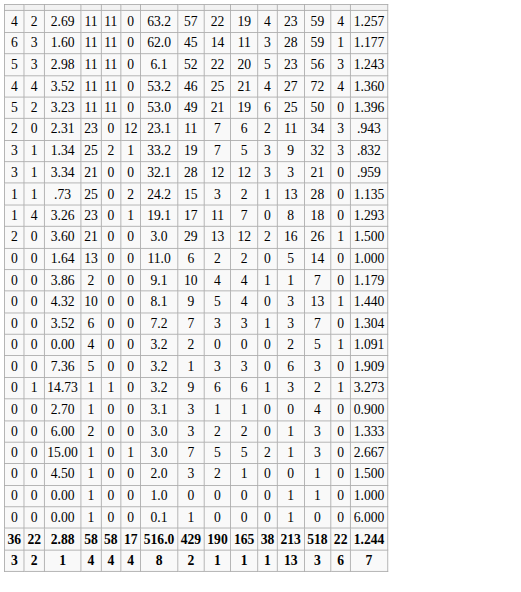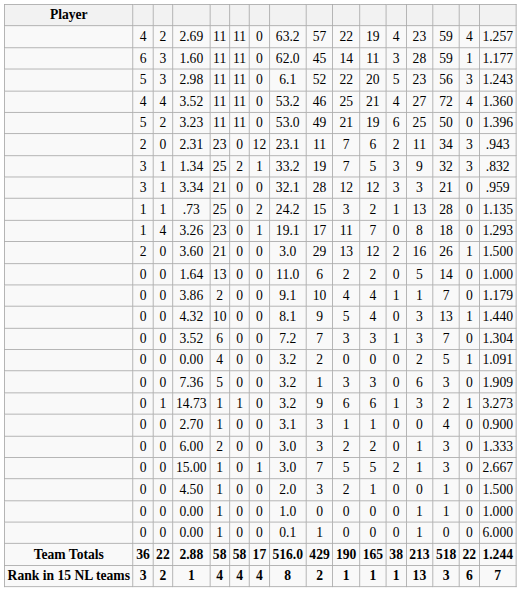+ column: (69, 15)
